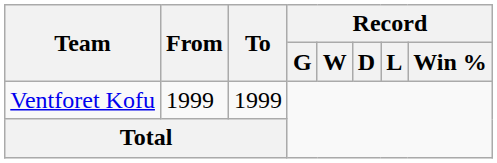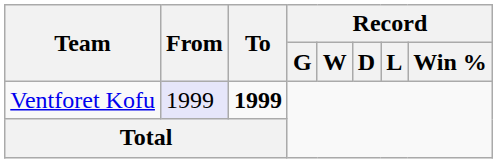(190, 99) no background -> (190, 99) lavender background
(258, 99) normal -> (258, 99) bold
